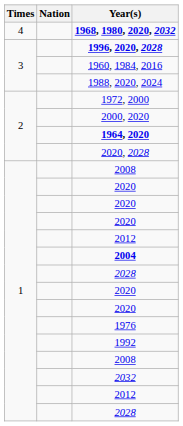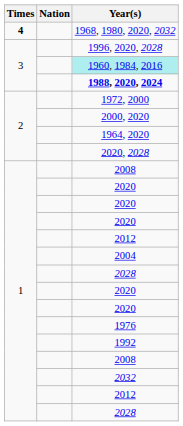(21, 30) normal -> (21, 30) bold
(125, 30) bold -> (125, 30) normal
(125, 48) bold -> (125, 48) normal
(125, 65) no background -> (125, 65) paleturquoise background
(125, 82) normal -> (125, 82) bold
(125, 134) bold -> (125, 134) normal
(125, 256) bold -> (125, 256) normal
